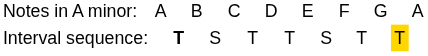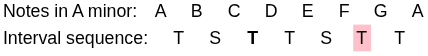(179, 37) bold -> (179, 37) normal
(253, 37) normal -> (253, 37) bold
(362, 37) no background -> (362, 37) pink background
(400, 37) gold background -> (400, 37) no background
